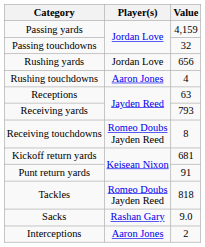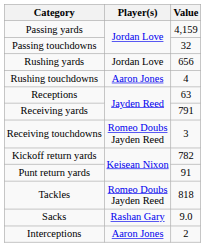(186, 111) 793 -> (186, 111) 791
(186, 134) 8 -> (186, 134) 3
(186, 156) 681 -> (186, 156) 782
